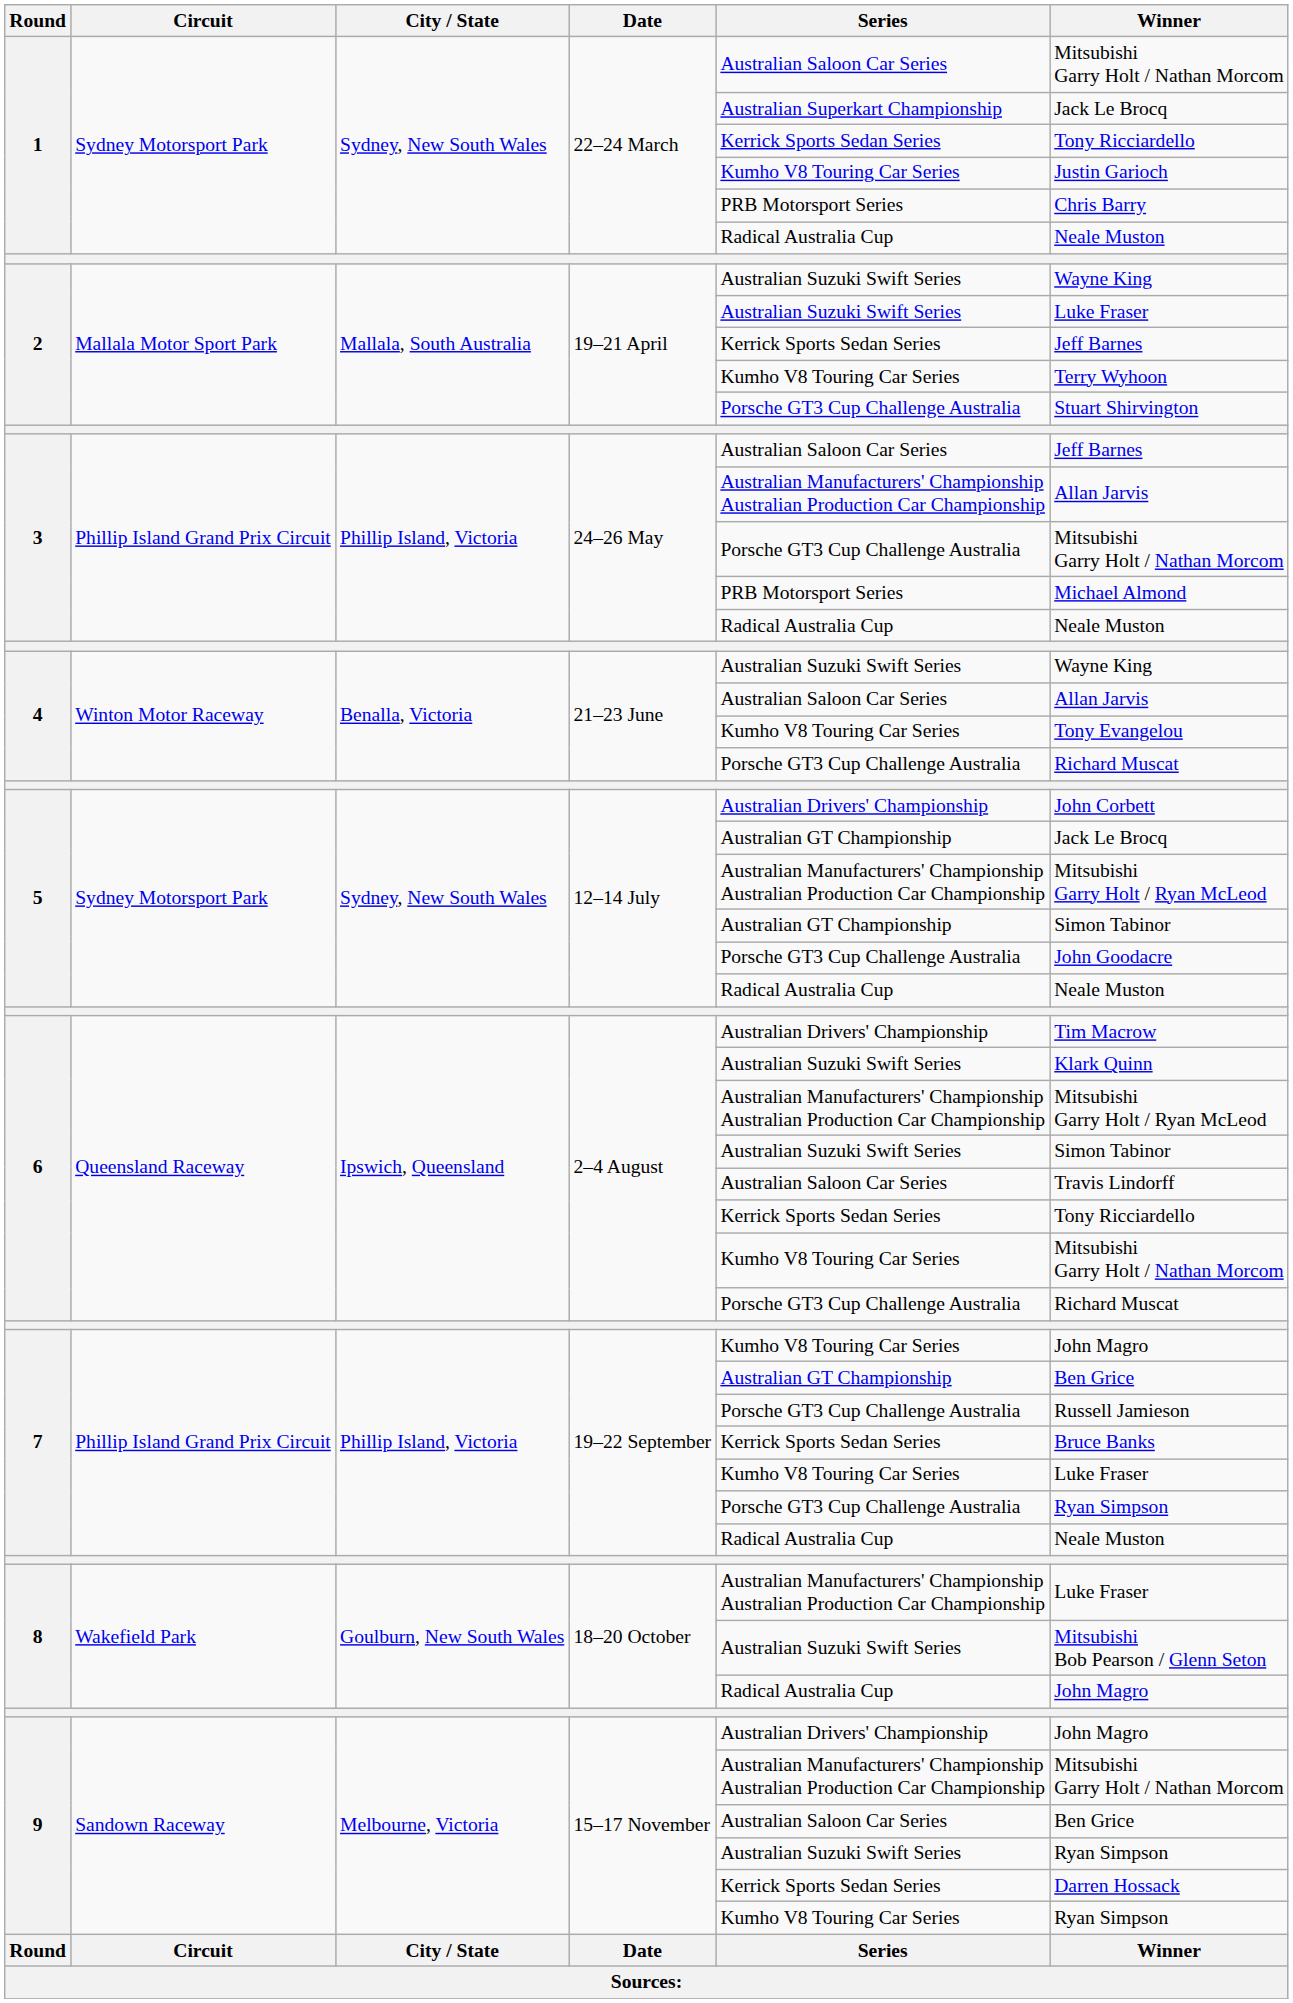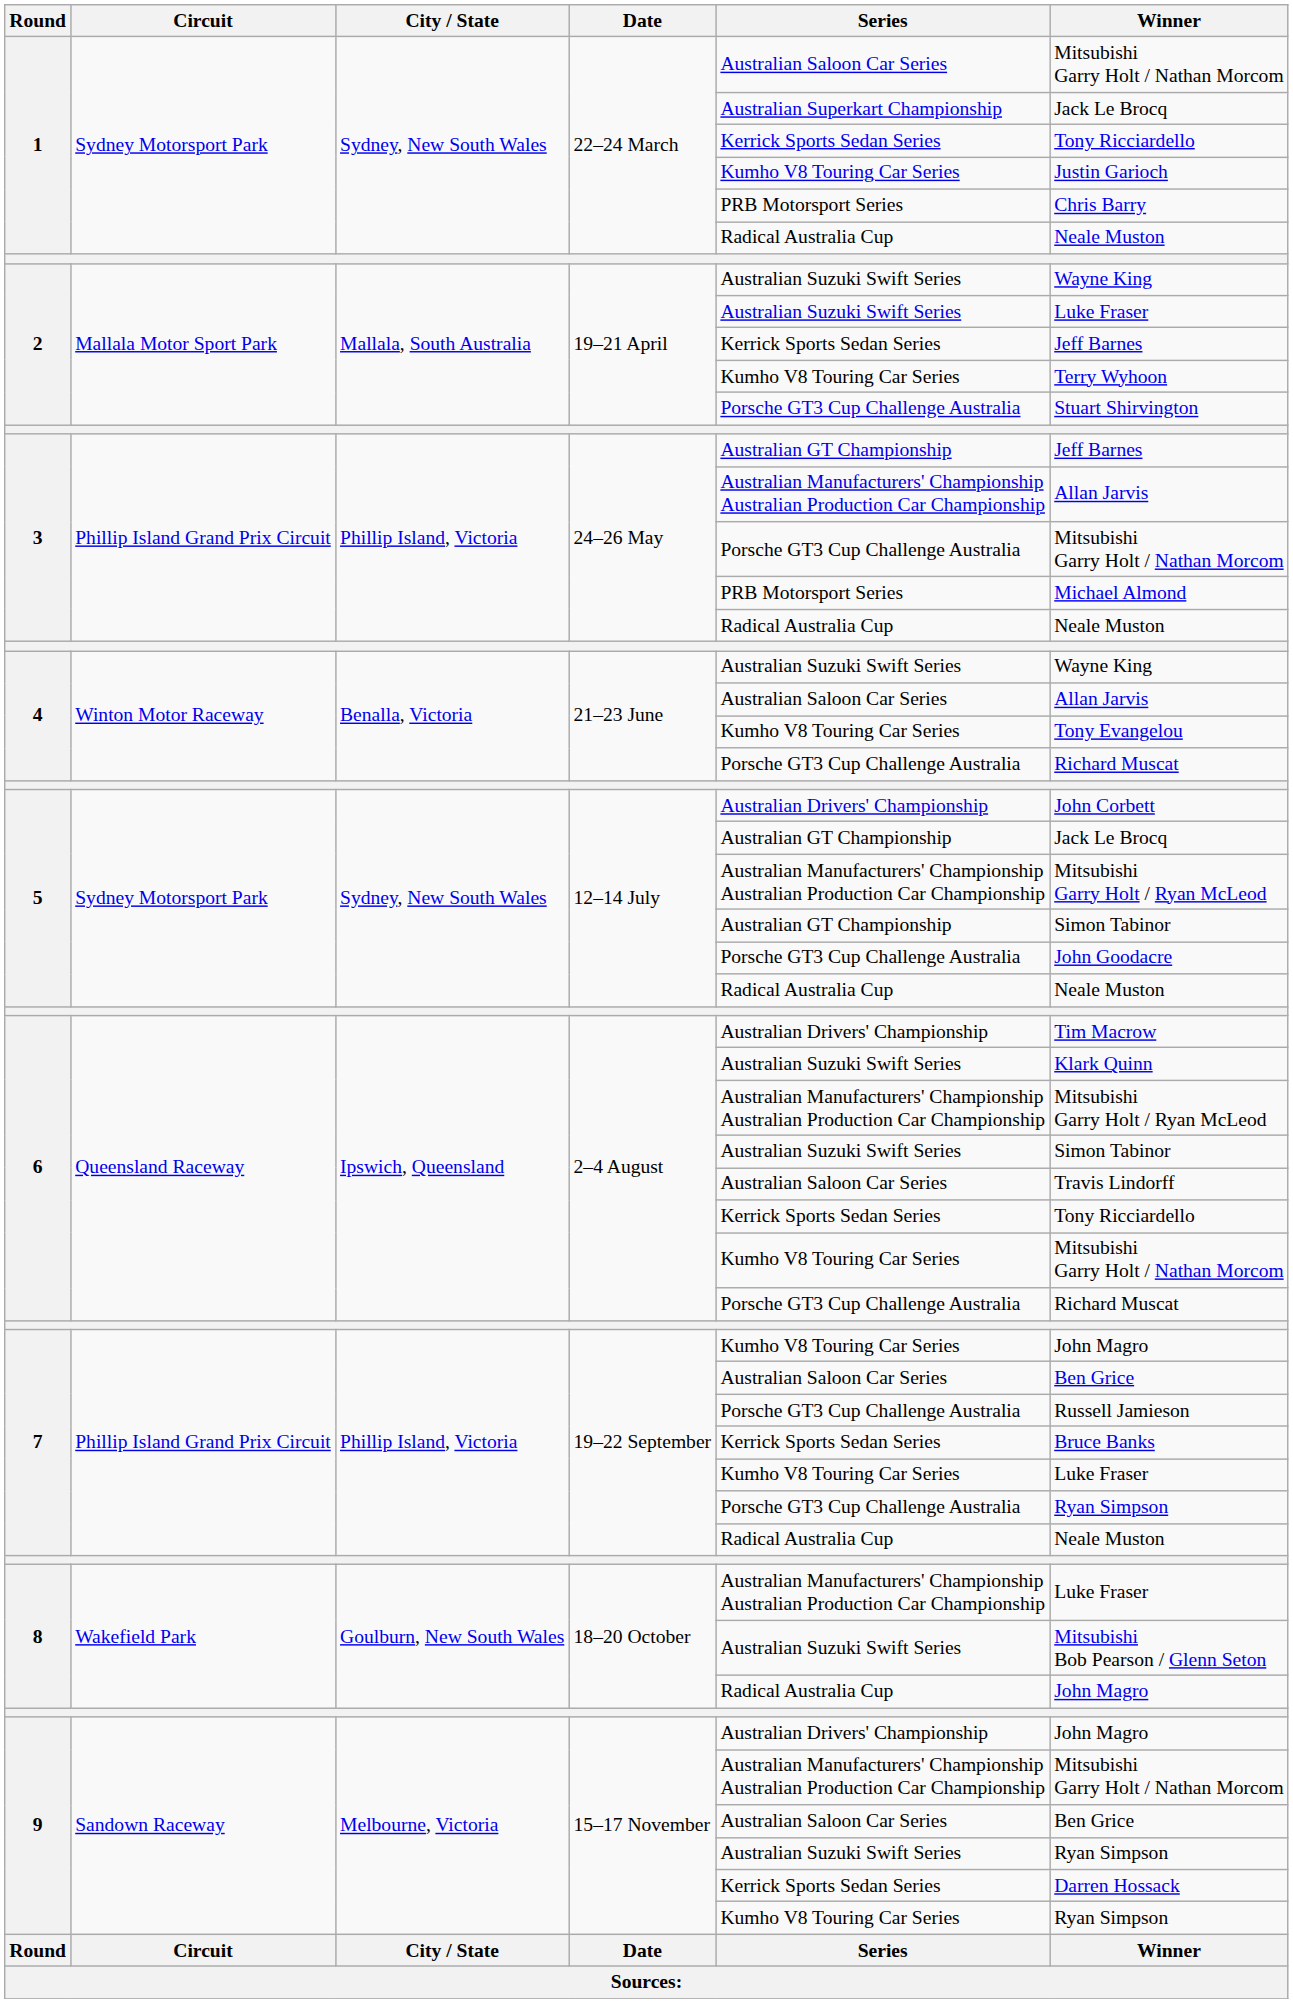(834, 449) Australian Saloon Car Series -> (836, 449) Australian GT Championship
(836, 1377) Australian GT Championship -> (834, 1377) Australian Saloon Car Series
